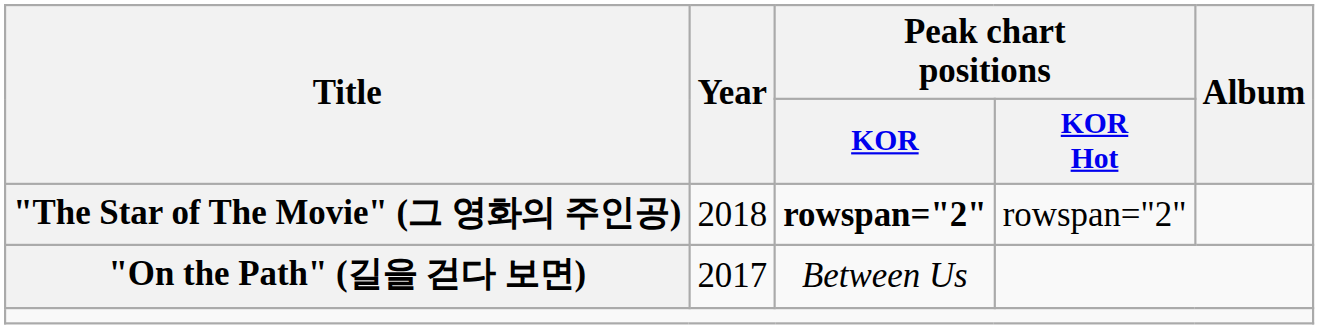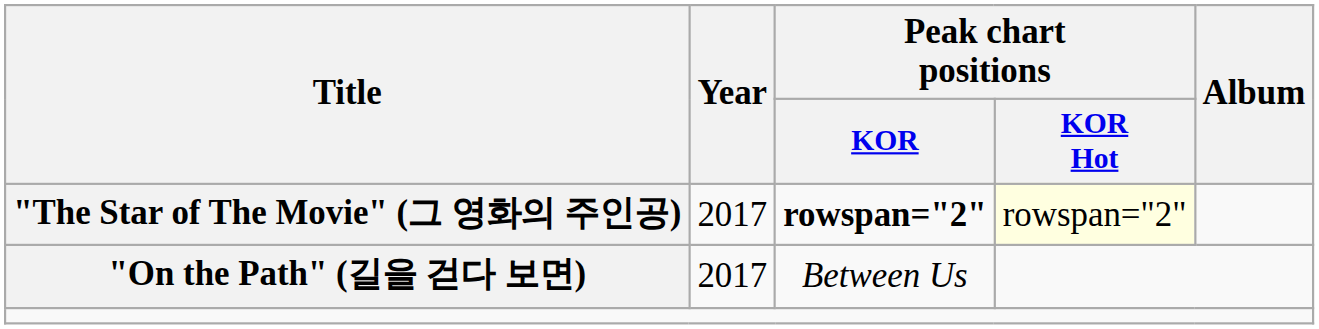(732, 213) 2018 -> (732, 213) 2017
(1095, 213) no background -> (1095, 213) lightyellow background
